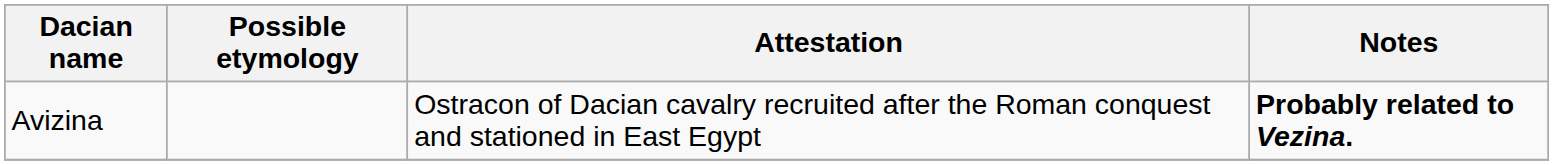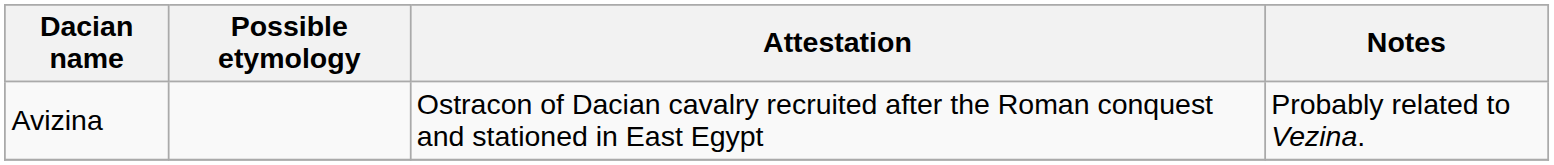(1385, 120) bold -> (1391, 120) normal
